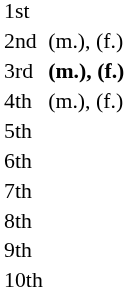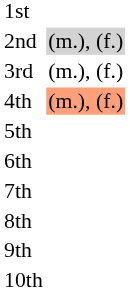(86, 41) no background -> (86, 41) lightgrey background
(86, 70) bold -> (86, 70) normal
(86, 100) no background -> (86, 100) lightsalmon background
